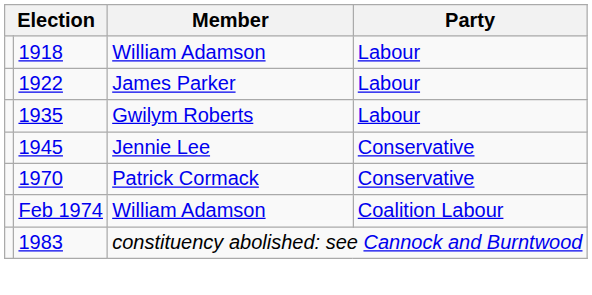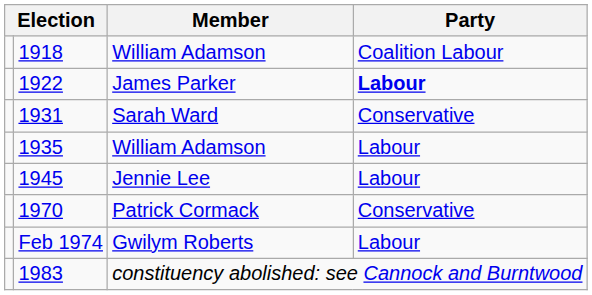(389, 52) Labour -> (431, 52) Coalition Labour
(389, 83) normal -> (392, 83) bold
+ row: (41, 115)
(183, 115) Gwilym Roberts -> (189, 147) William Adamson
(416, 147) Conservative -> (389, 178) Labour
(189, 210) William Adamson -> (183, 242) Gwilym Roberts
(431, 210) Coalition Labour -> (389, 242) Labour
